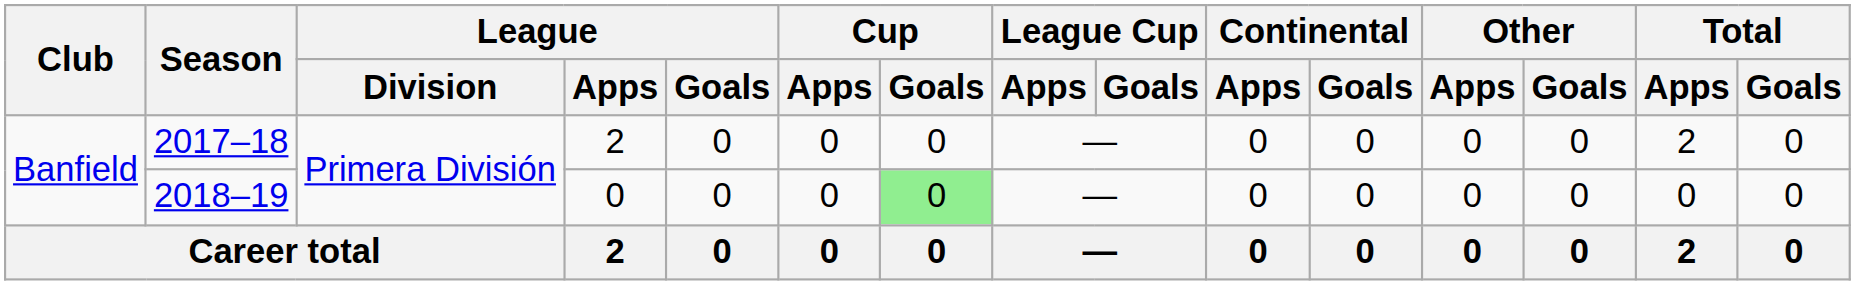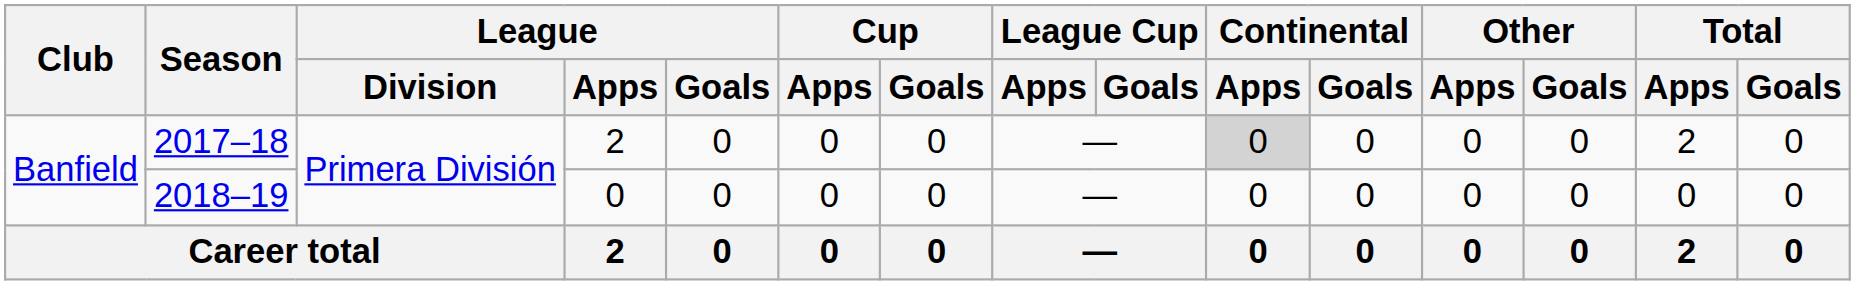(1258, 141) no background -> (1258, 141) lightgrey background
(937, 196) lightgreen background -> (937, 196) no background
